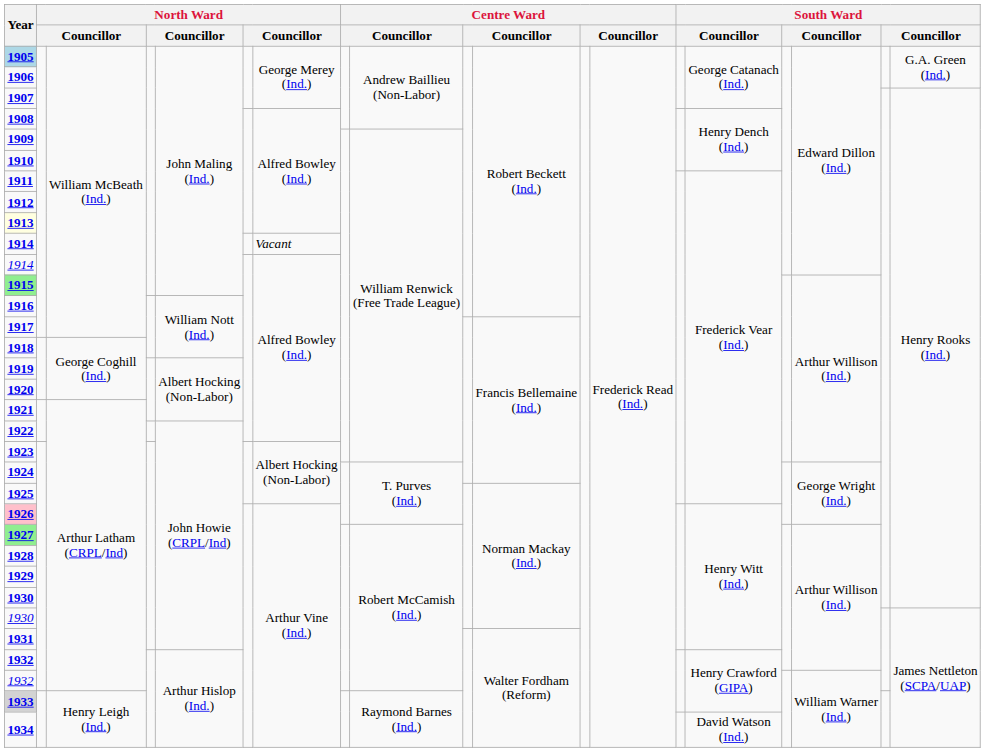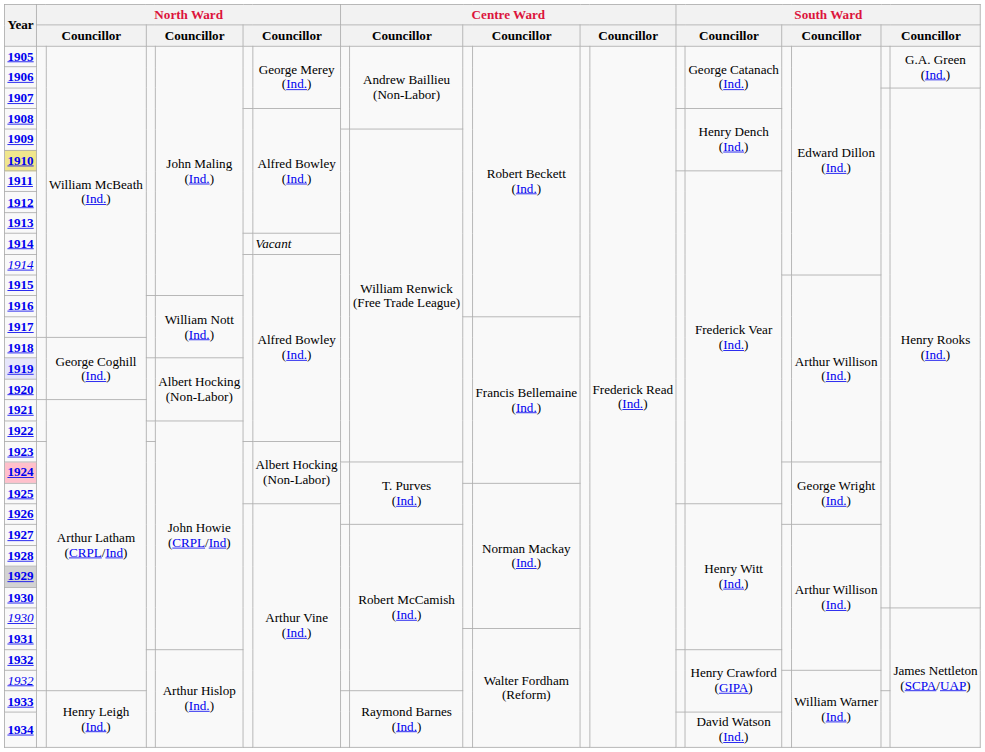(21, 56) lightblue background -> (21, 56) no background
(21, 160) no background -> (21, 160) khaki background
(21, 222) lightyellow background -> (21, 222) no background
(21, 285) lightgreen background -> (21, 285) no background
(21, 368) no background -> (21, 368) lavender background
(21, 472) no background -> (21, 472) pink background
(21, 514) pink background -> (21, 514) no background
(21, 535) lightgreen background -> (21, 535) no background
(21, 576) no background -> (21, 576) lightgrey background
(21, 701) lightgrey background -> (21, 701) no background
